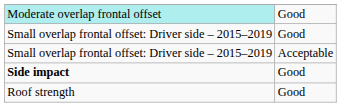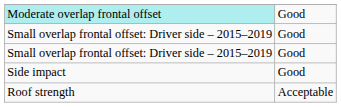(306, 53) Acceptable -> (292, 53) Good
(38, 72) bold -> (36, 72) normal
(292, 92) Good -> (306, 92) Acceptable
